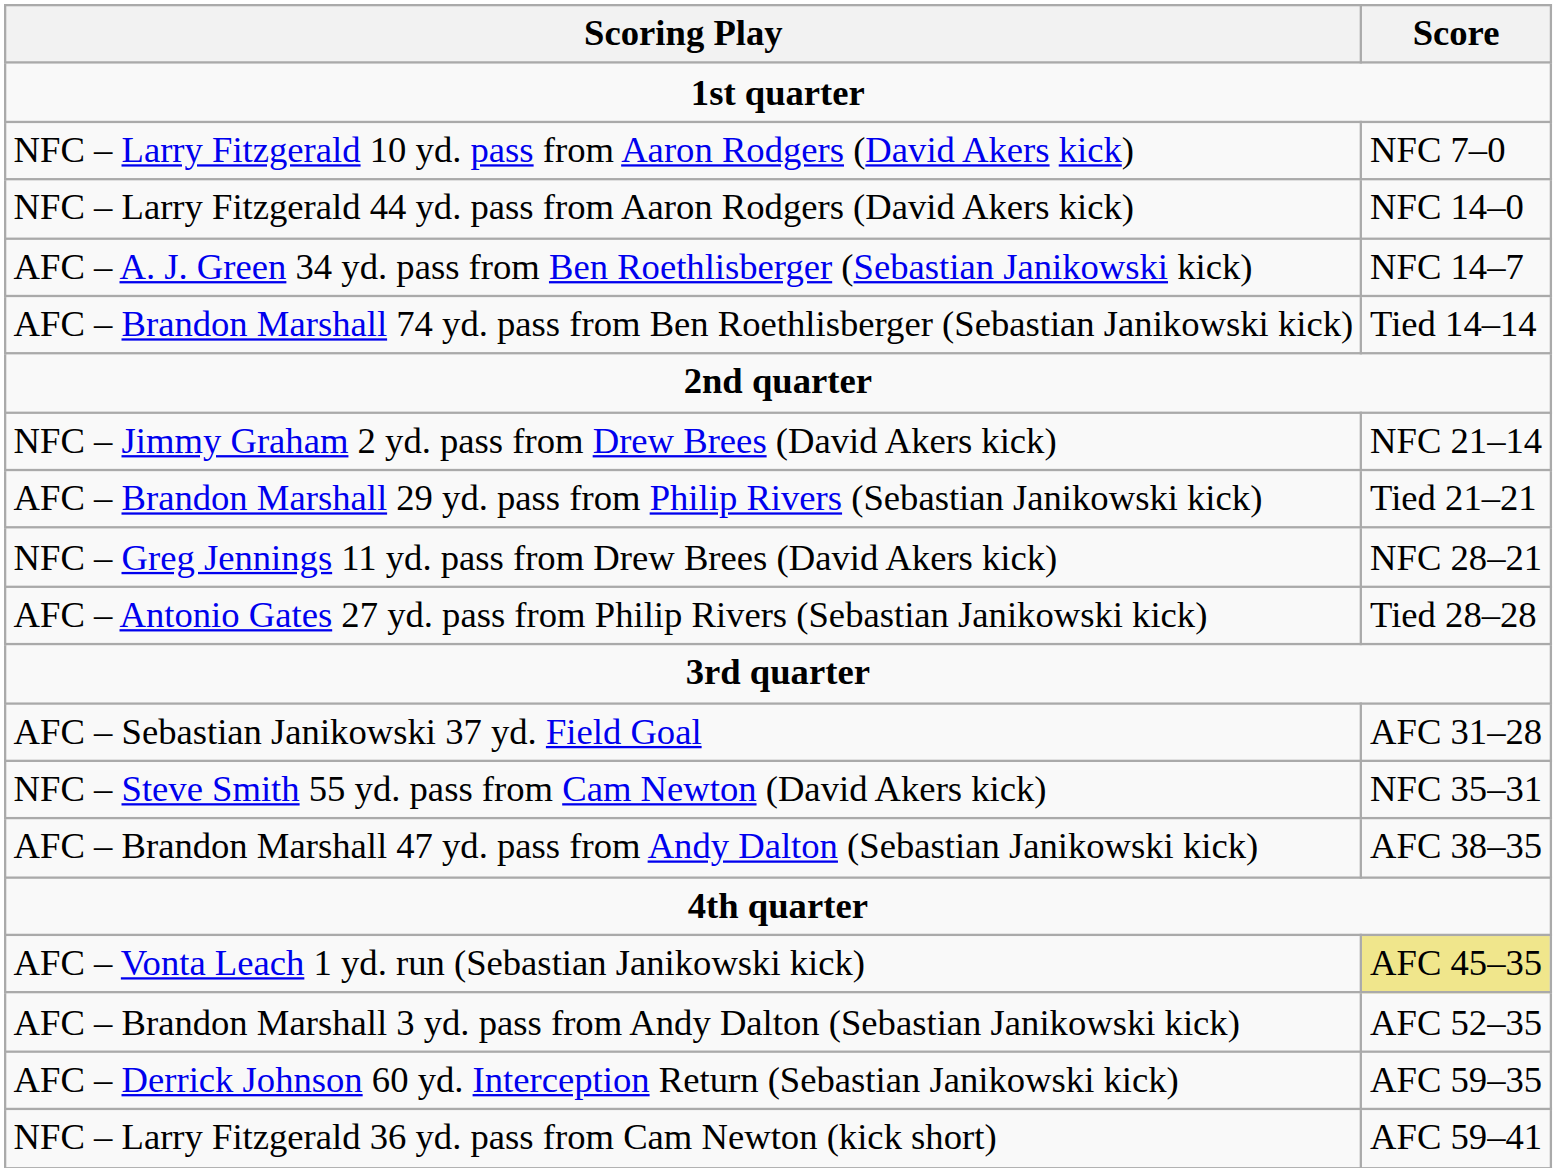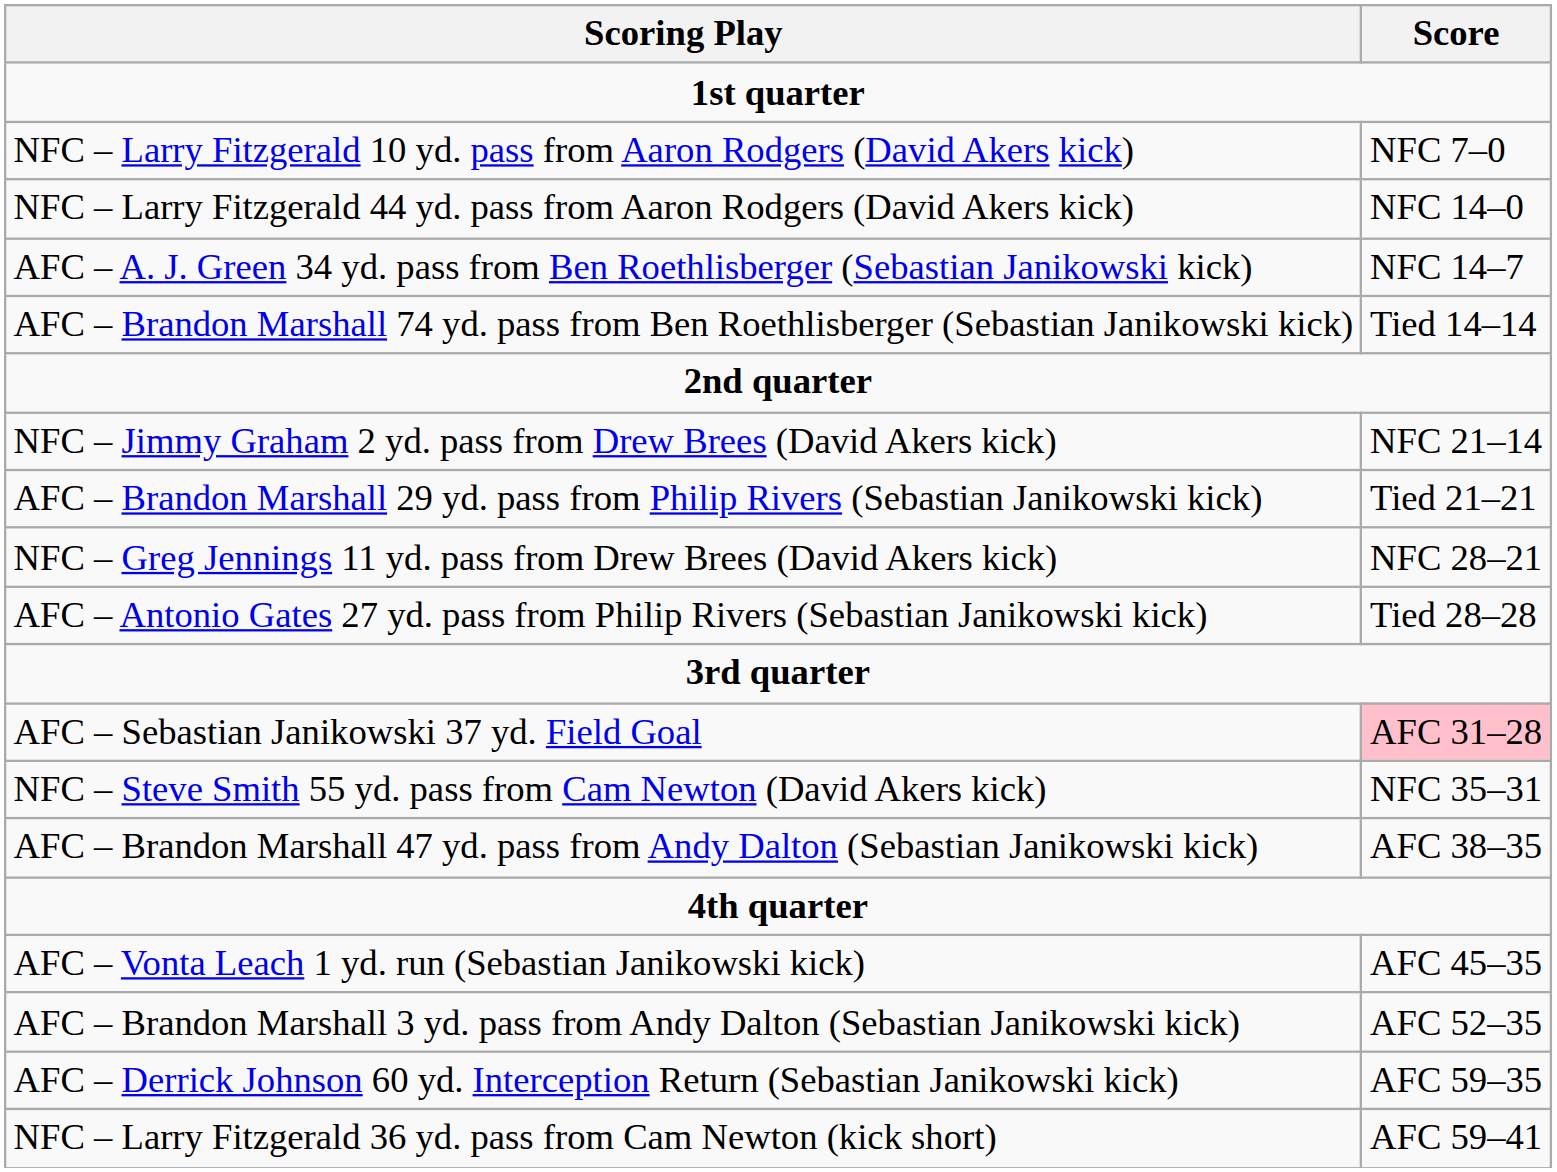(1456, 730) no background -> (1456, 730) pink background
(1456, 963) khaki background -> (1456, 963) no background
